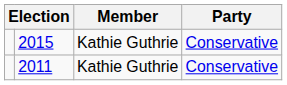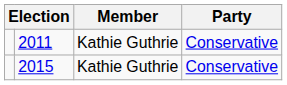rows swapped: (35, 67) <-> (36, 42)
